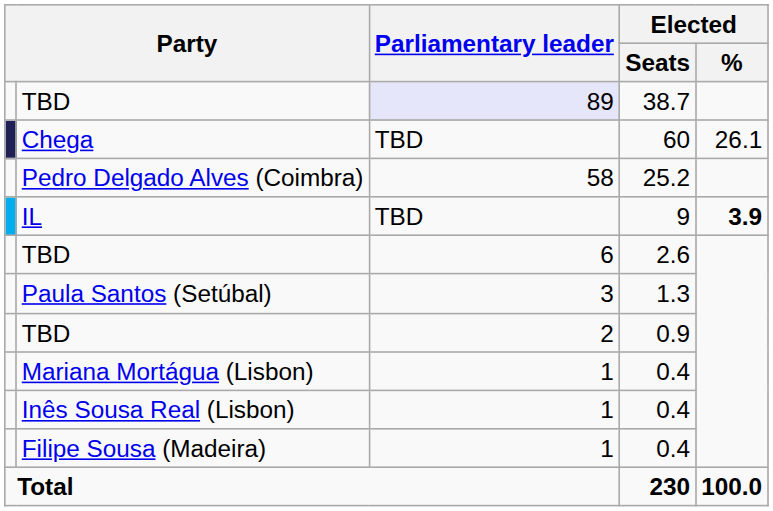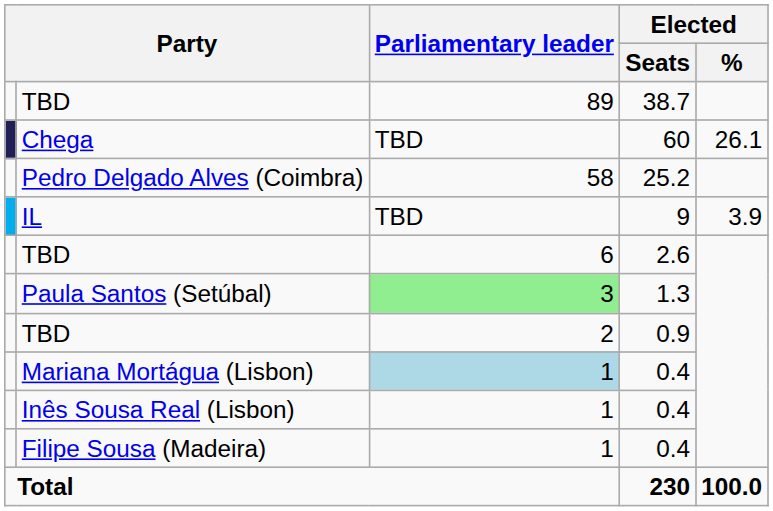(600, 101) lavender background -> (600, 101) no background
(745, 217) bold -> (745, 217) normal
(607, 294) no background -> (607, 294) lightgreen background
(607, 371) no background -> (607, 371) lightblue background
